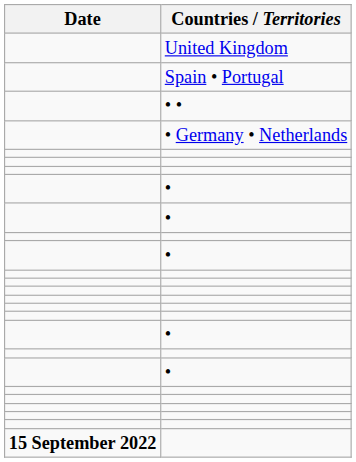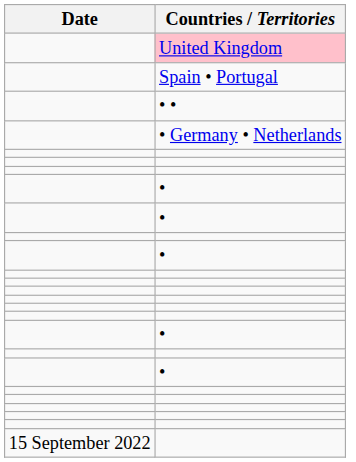(226, 47) no background -> (221, 47) pink background
(83, 442) bold -> (80, 442) normal
